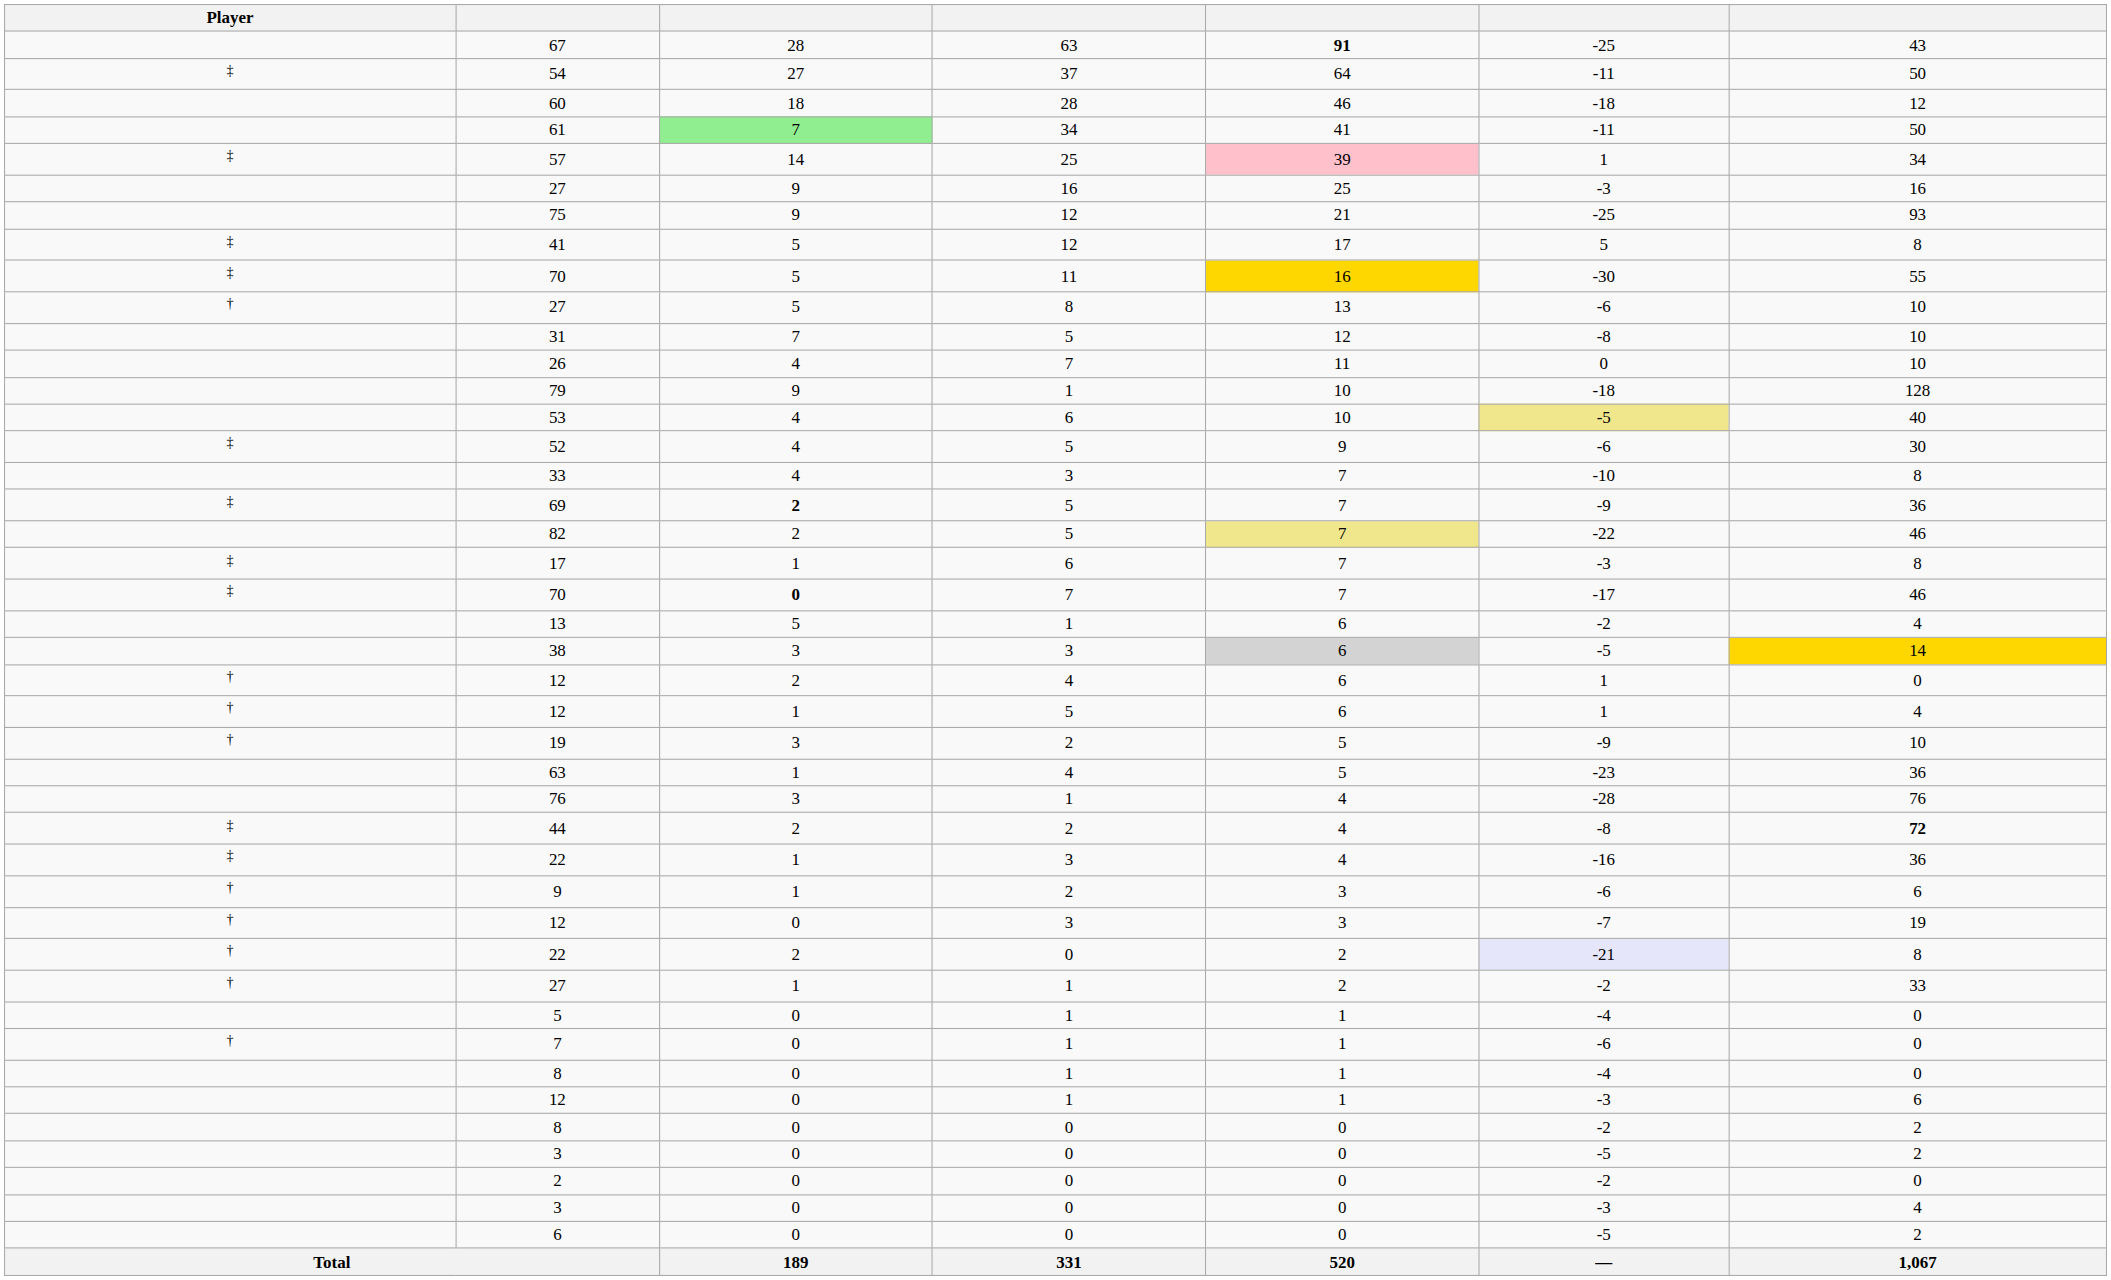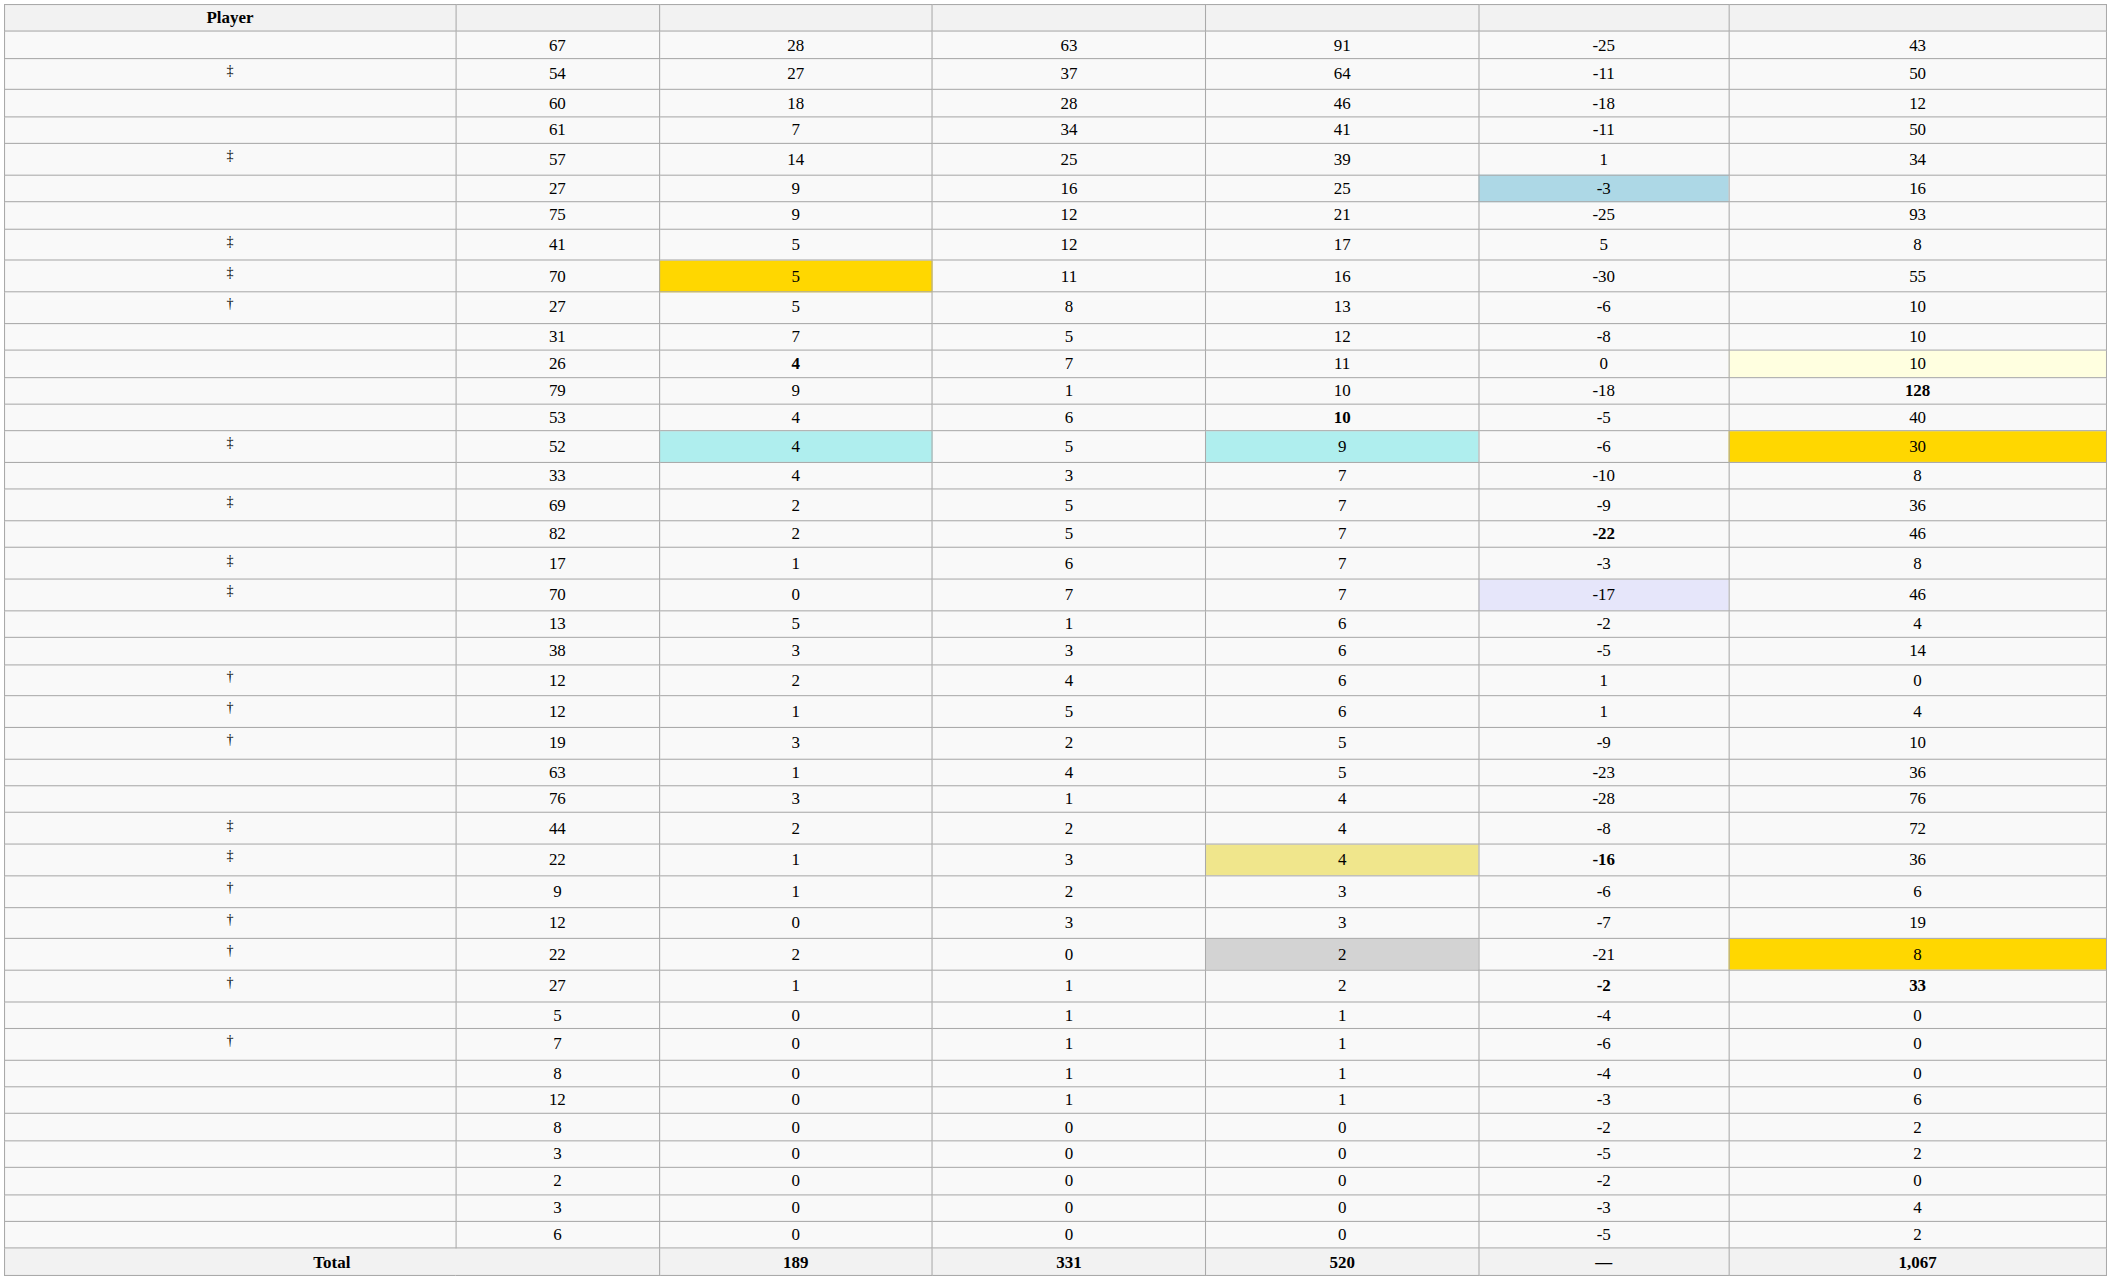(1342, 44) bold -> (1342, 44) normal
(796, 130) lightgreen background -> (796, 130) no background
(1342, 159) pink background -> (1342, 159) no background
(1604, 188) no background -> (1604, 188) lightblue background
(796, 276) no background -> (796, 276) gold background
(1342, 276) gold background -> (1342, 276) no background
(796, 363) normal -> (796, 363) bold
(1918, 363) no background -> (1918, 363) lightyellow background
(1918, 390) normal -> (1918, 390) bold
(1342, 417) normal -> (1342, 417) bold
(1604, 417) khaki background -> (1604, 417) no background
(796, 446) no background -> (796, 446) paleturquoise background
(1342, 446) no background -> (1342, 446) paleturquoise background
(1918, 446) no background -> (1918, 446) gold background
(796, 505) bold -> (796, 505) normal
(1342, 534) khaki background -> (1342, 534) no background
(1604, 534) normal -> (1604, 534) bold
(796, 594) bold -> (796, 594) normal
(1604, 594) no background -> (1604, 594) lavender background
(1342, 650) lightgrey background -> (1342, 650) no background
(1918, 650) gold background -> (1918, 650) no background
(1918, 828) bold -> (1918, 828) normal
(1342, 859) no background -> (1342, 859) khaki background
(1604, 859) normal -> (1604, 859) bold
(1342, 954) no background -> (1342, 954) lightgrey background
(1604, 954) lavender background -> (1604, 954) no background
(1918, 954) no background -> (1918, 954) gold background
(1604, 985) normal -> (1604, 985) bold
(1918, 985) normal -> (1918, 985) bold
